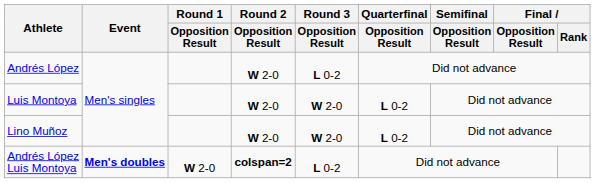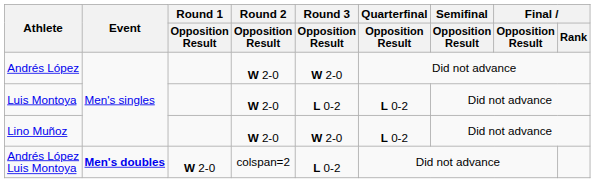(327, 75) L 0-2 -> (327, 75) W 2-0
(327, 106) W 2-0 -> (327, 106) L 0-2
(263, 163) bold -> (263, 163) normal
